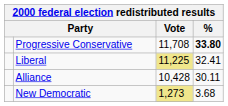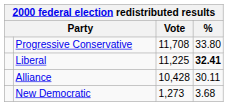(208, 45) bold -> (208, 45) normal
(174, 61) khaki background -> (174, 61) no background
(208, 61) normal -> (208, 61) bold
(171, 93) khaki background -> (171, 93) no background
